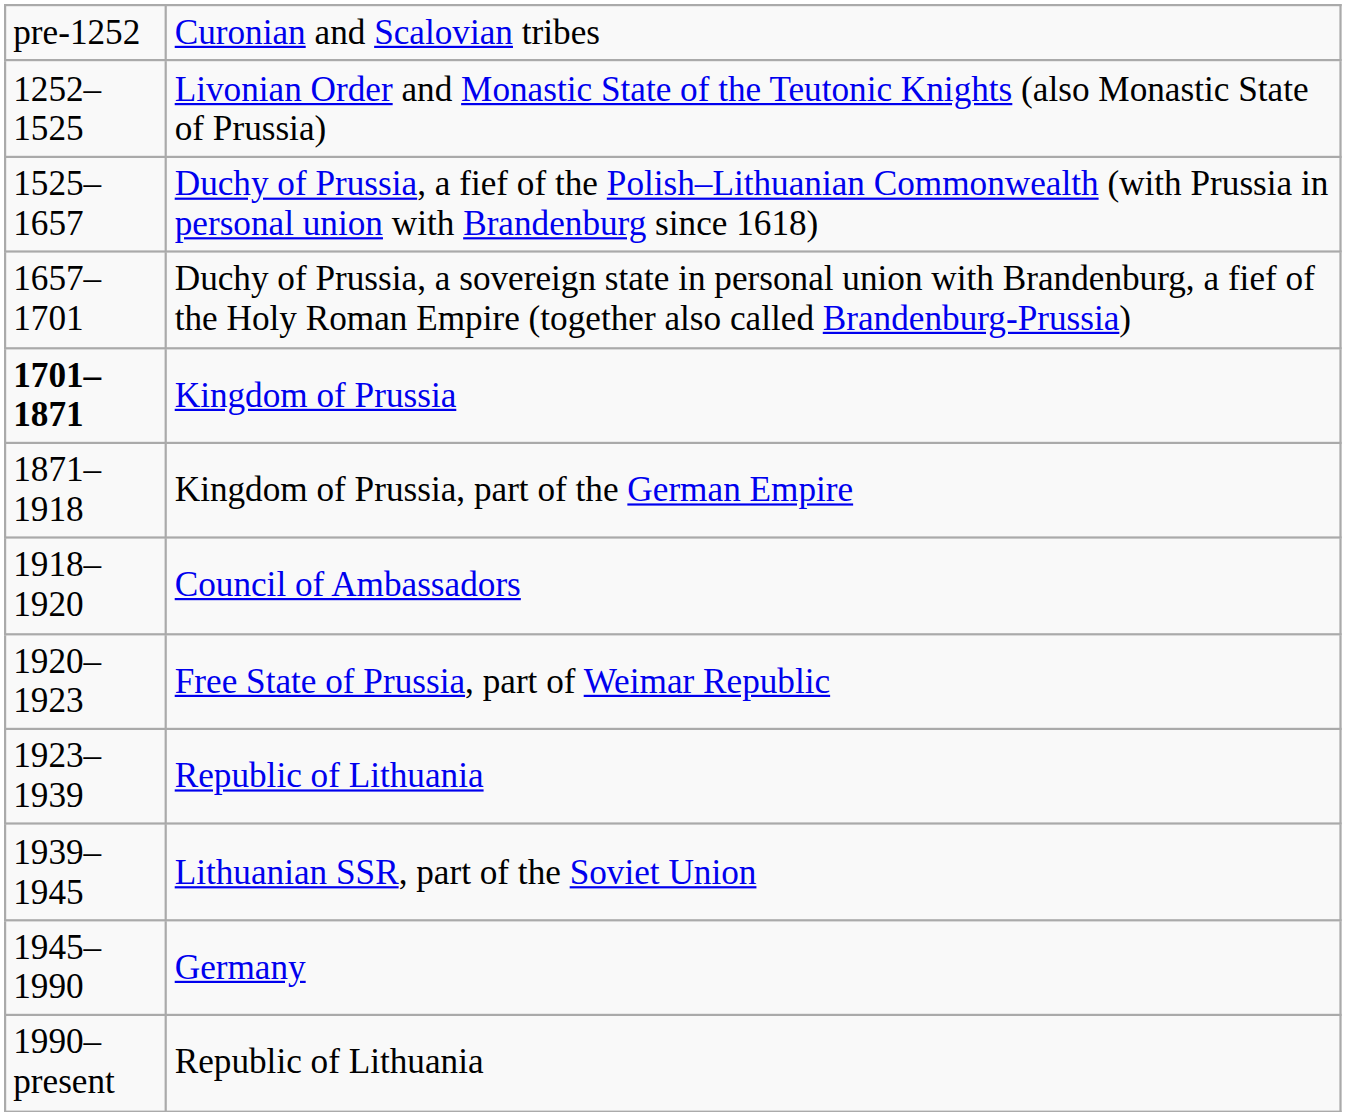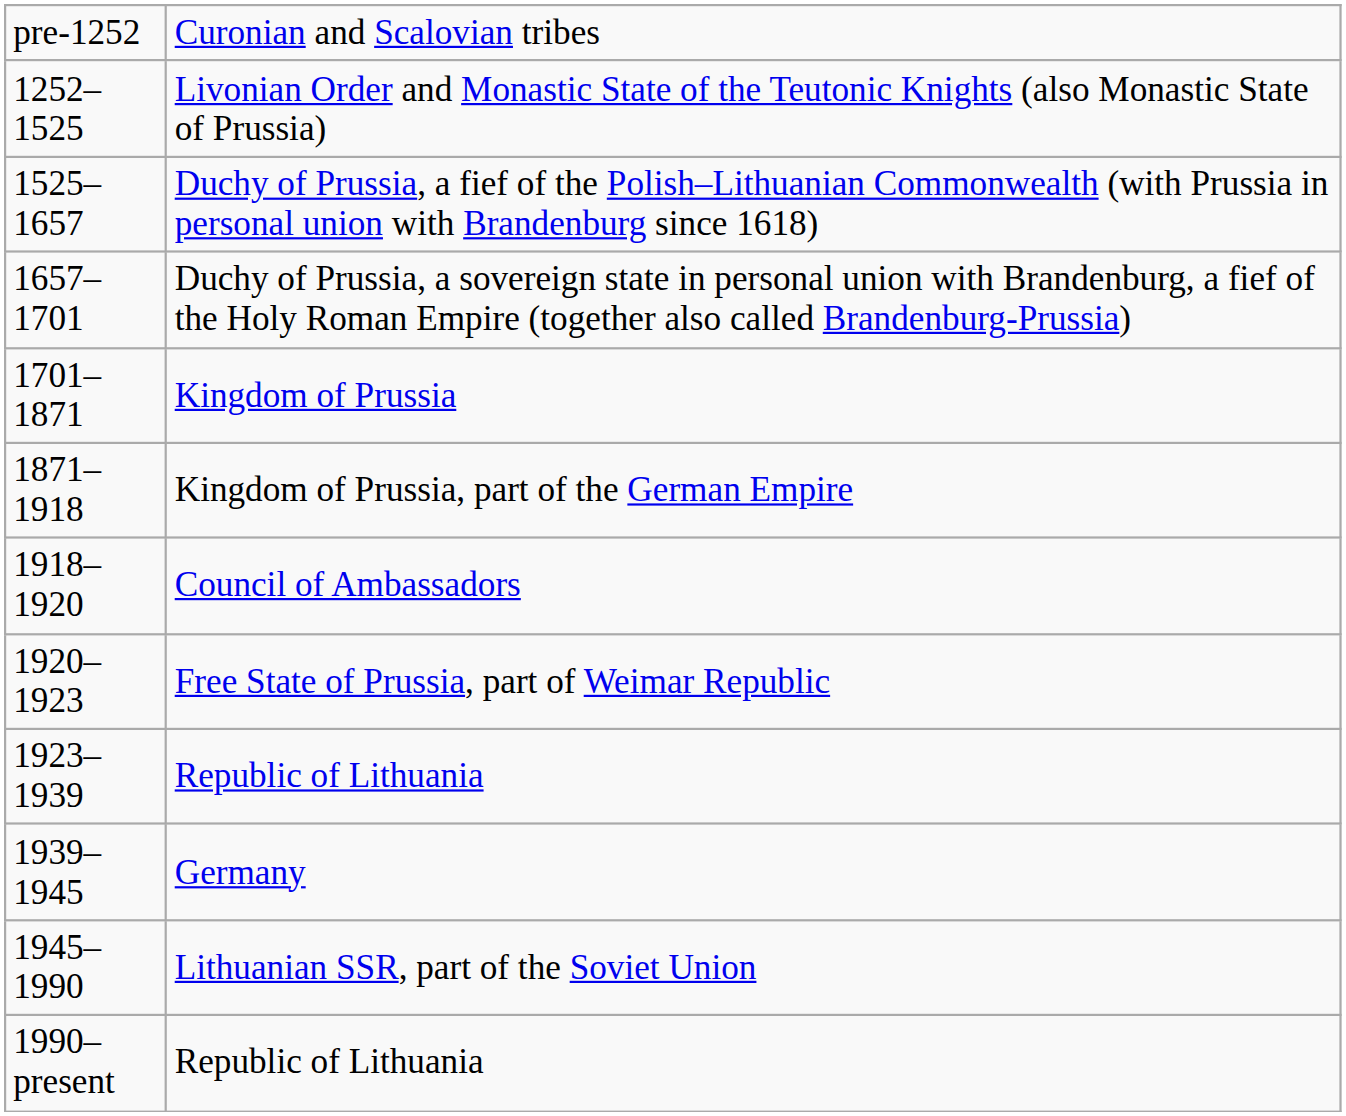(57, 394) bold -> (57, 394) normal
(466, 871) Lithuanian SSR, part of the Soviet Union -> (240, 871) Germany
(240, 966) Germany -> (466, 966) Lithuanian SSR, part of the Soviet Union
